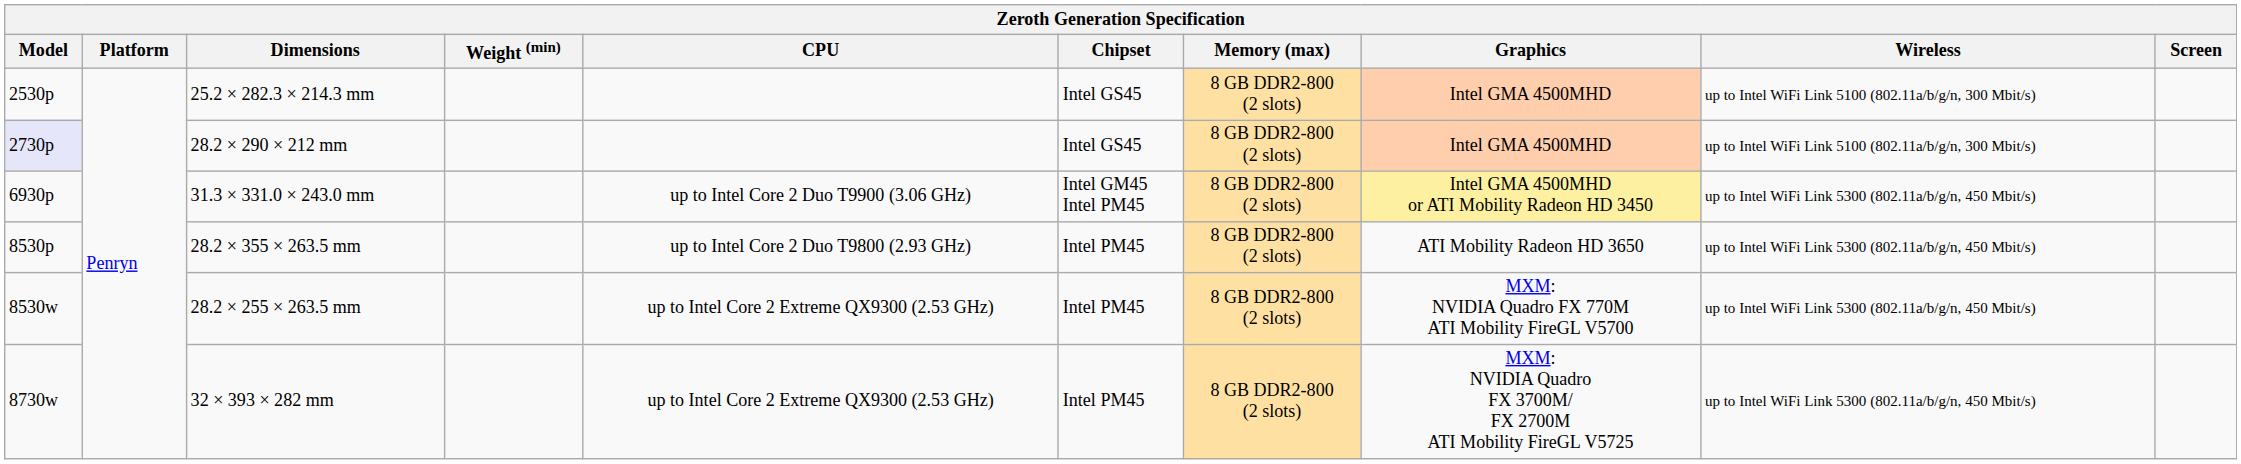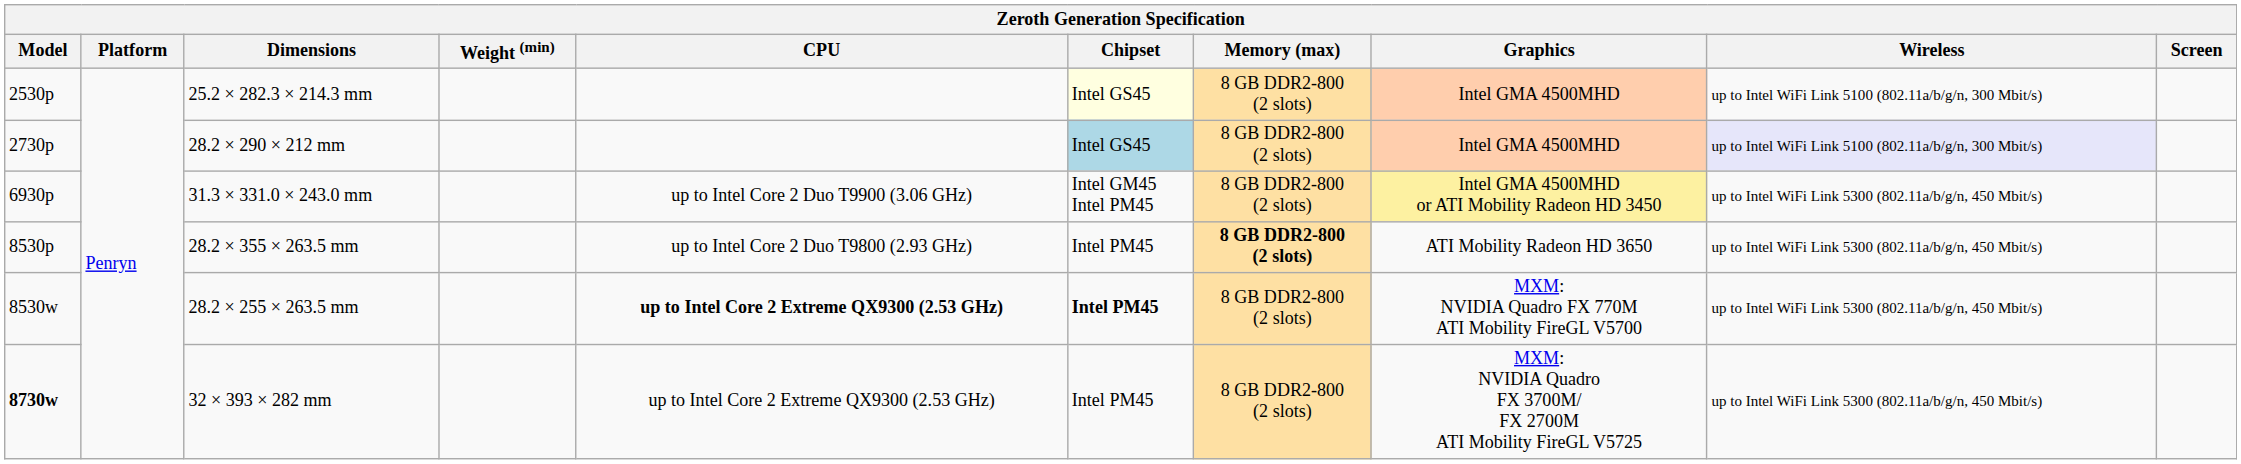(1102, 93) no background -> (1111, 93) lightyellow background
(32, 144) lavender background -> (32, 144) no background
(1102, 144) no background -> (1111, 144) lightblue background
(1870, 145) no background -> (1877, 145) lavender background
(1272, 246) normal -> (1282, 246) bold
(821, 307) normal -> (822, 307) bold
(1104, 307) normal -> (1115, 307) bold
(34, 401) normal -> (34, 401) bold
